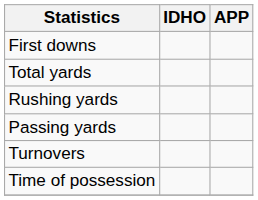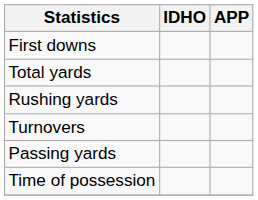rows swapped: (62, 126) <-> (47, 153)
